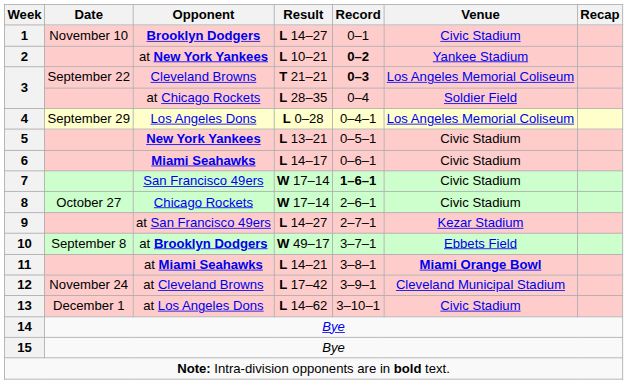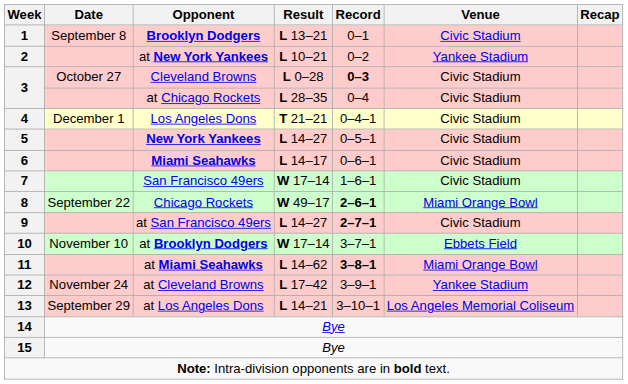(89, 35) November 10 -> (89, 35) September 8
(303, 35) L 14–27 -> (303, 35) L 13–21
(358, 56) bold -> (358, 56) normal
(89, 77) September 22 -> (89, 77) October 27
(303, 77) T 21–21 -> (303, 77) L 0–28
(480, 77) Los Angeles Memorial Coliseum -> (480, 77) Civic Stadium
(480, 98) Soldier Field -> (480, 98) Civic Stadium
(89, 118) September 29 -> (89, 118) December 1
(303, 118) L 0–28 -> (303, 118) T 21–21
(480, 118) Los Angeles Memorial Coliseum -> (480, 118) Civic Stadium
(303, 139) L 13–21 -> (303, 139) L 14–27
(358, 181) bold -> (358, 181) normal
(89, 202) October 27 -> (89, 202) September 22
(303, 202) W 17–14 -> (303, 202) W 49–17
(358, 202) normal -> (358, 202) bold
(480, 202) Civic Stadium -> (480, 202) Miami Orange Bowl
(358, 222) normal -> (358, 222) bold
(480, 222) Kezar Stadium -> (480, 222) Civic Stadium
(89, 243) September 8 -> (89, 243) November 10
(303, 243) W 49–17 -> (303, 243) W 17–14
(303, 264) L 14–21 -> (303, 264) L 14–62
(358, 264) normal -> (358, 264) bold
(480, 264) bold -> (480, 264) normal
(480, 285) Cleveland Municipal Stadium -> (480, 285) Yankee Stadium
(89, 306) December 1 -> (89, 306) September 29
(303, 306) L 14–62 -> (303, 306) L 14–21
(480, 306) Civic Stadium -> (480, 306) Los Angeles Memorial Coliseum
